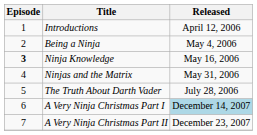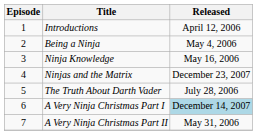(23, 59) bold -> (23, 59) normal
(211, 75) May 31, 2006 -> (211, 75) December 23, 2007
(211, 122) December 23, 2007 -> (211, 122) May 31, 2006
